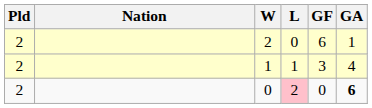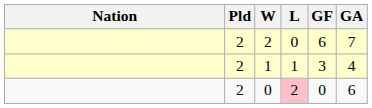columns swapped: (144, 16) <-> (19, 16)
(352, 41) 1 -> (352, 41) 7
(352, 90) bold -> (352, 90) normal
